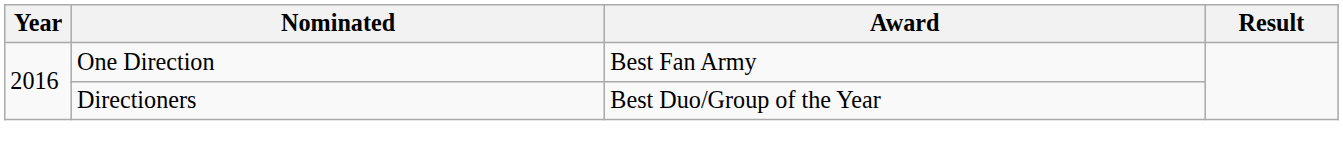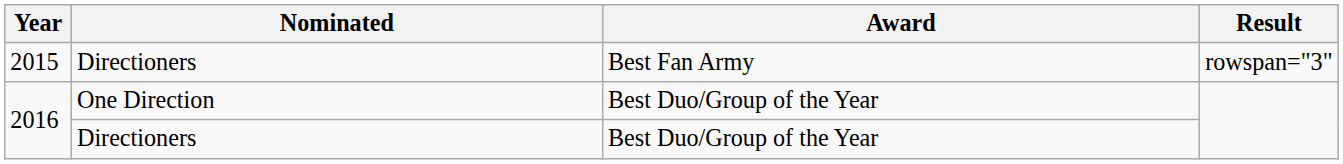+ row: (34, 61)
(683, 61) Best Fan Army -> (743, 100) Best Duo/Group of the Year
